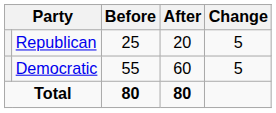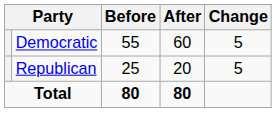rows swapped: (57, 68) <-> (56, 42)
